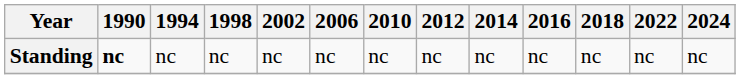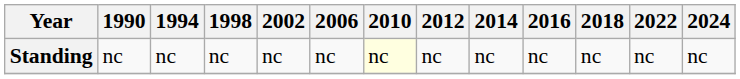(113, 55) bold -> (113, 55) normal
(378, 55) no background -> (378, 55) lightyellow background
